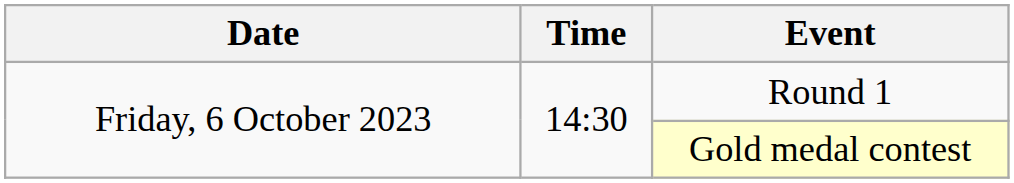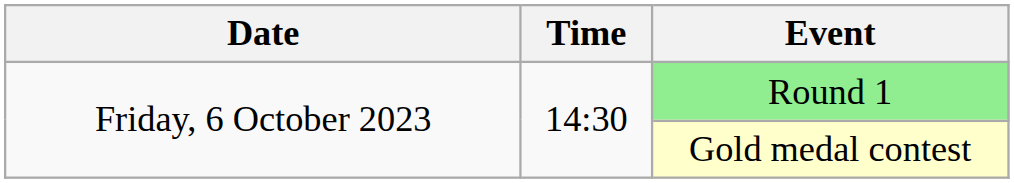(830, 90) no background -> (830, 90) lightgreen background
